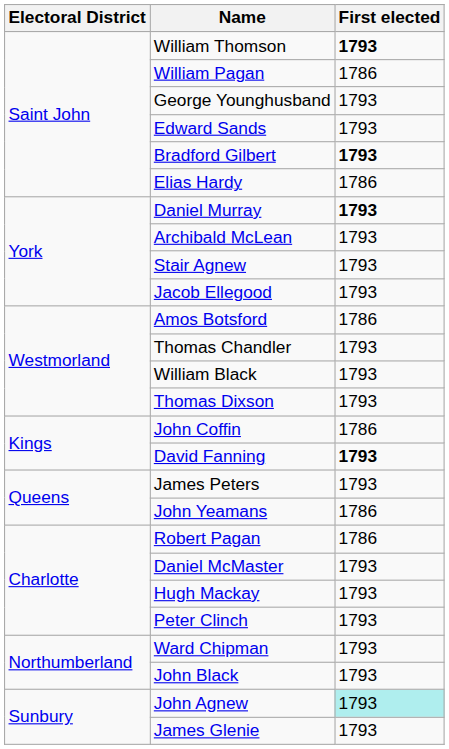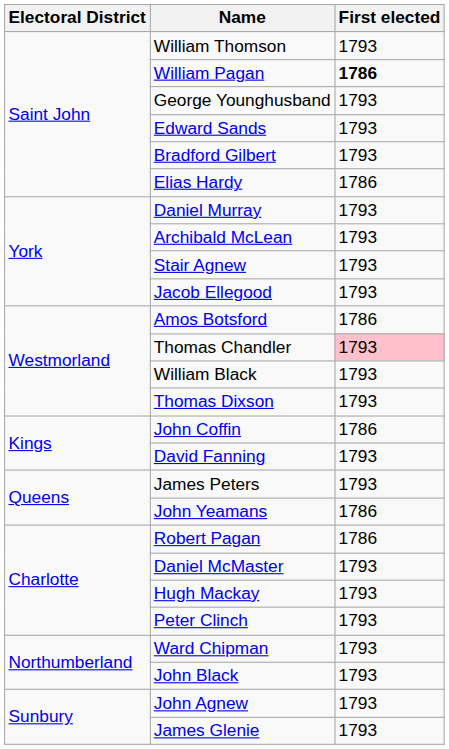(358, 45) bold -> (358, 45) normal
(358, 73) normal -> (358, 73) bold
(358, 155) bold -> (358, 155) normal
(358, 210) bold -> (358, 210) normal
(358, 347) no background -> (358, 347) pink background
(358, 456) bold -> (358, 456) normal
(358, 703) paleturquoise background -> (358, 703) no background
